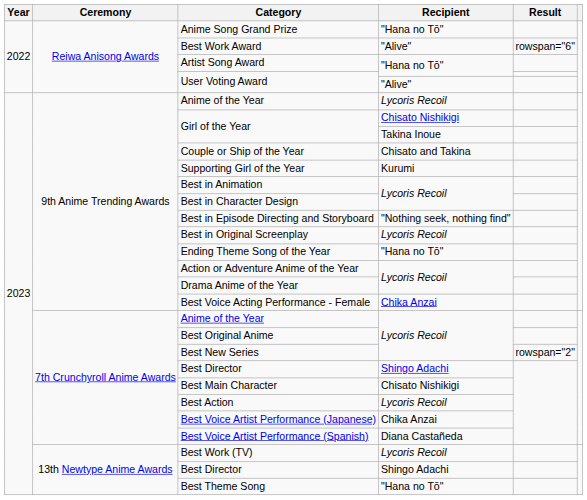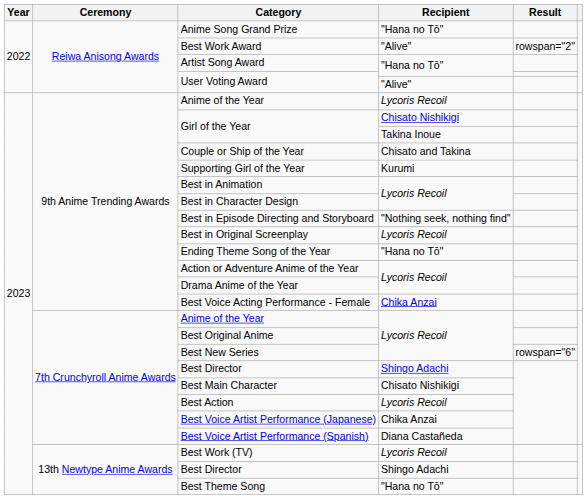(545, 46) rowspan="6" -> (545, 46) rowspan="2"
(545, 352) rowspan="2" -> (545, 352) rowspan="6"
